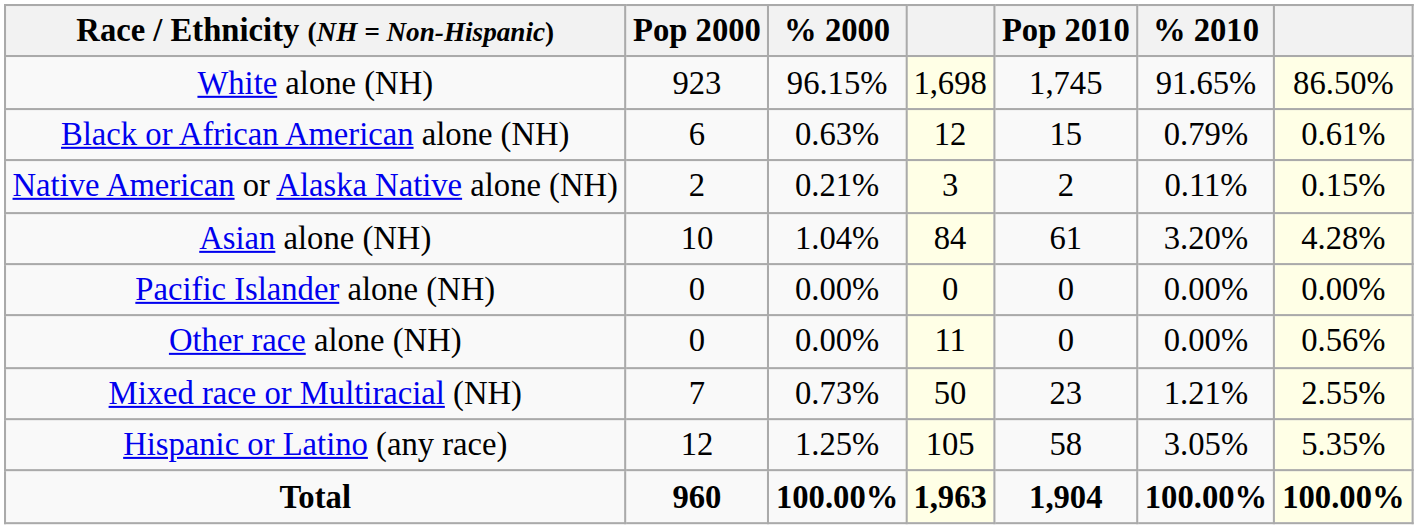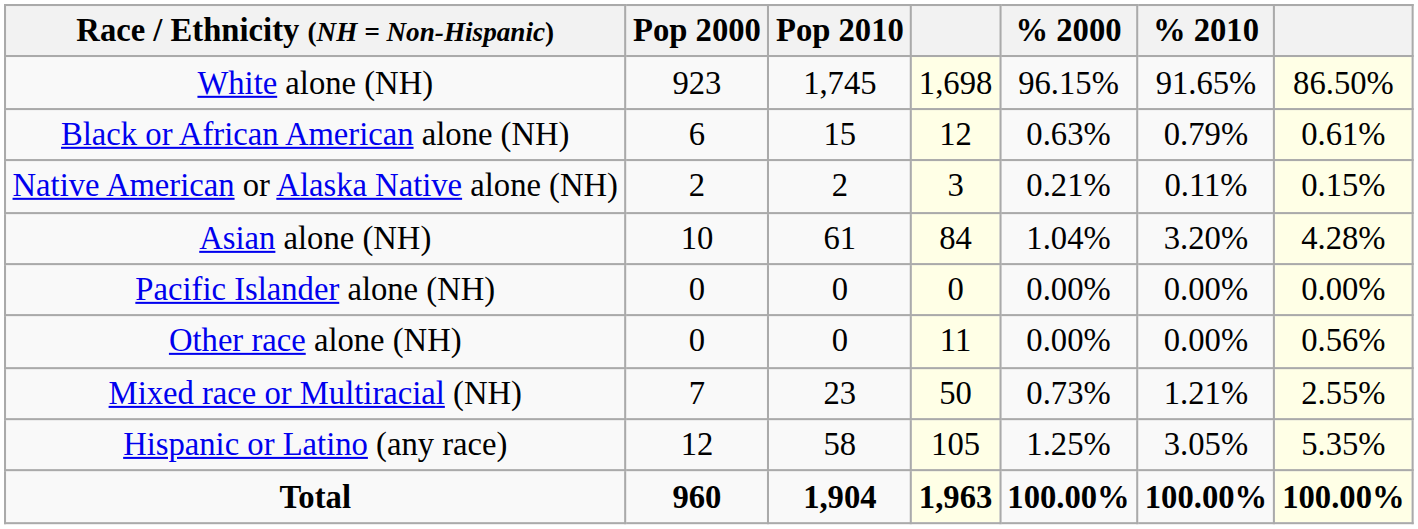columns swapped: (1066, 30) <-> (837, 30)
